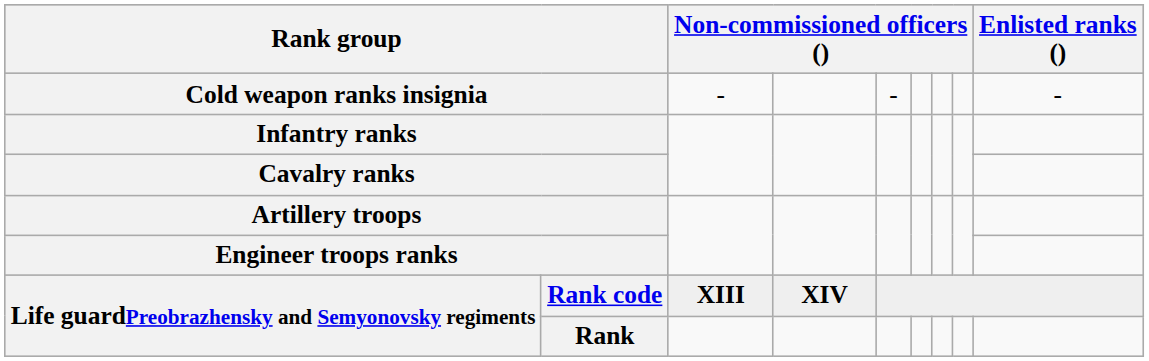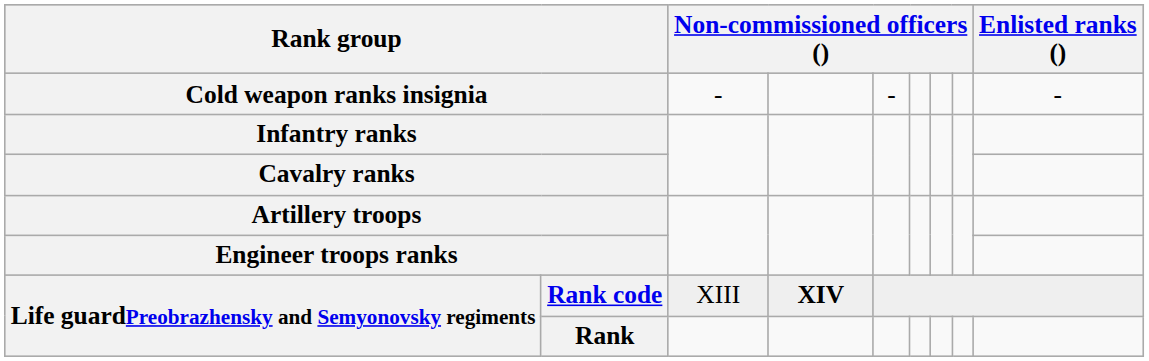(721, 295) bold -> (718, 295) normal
